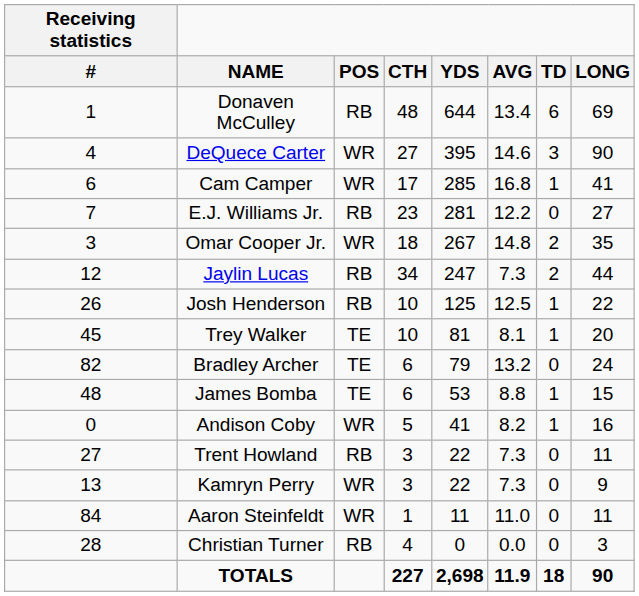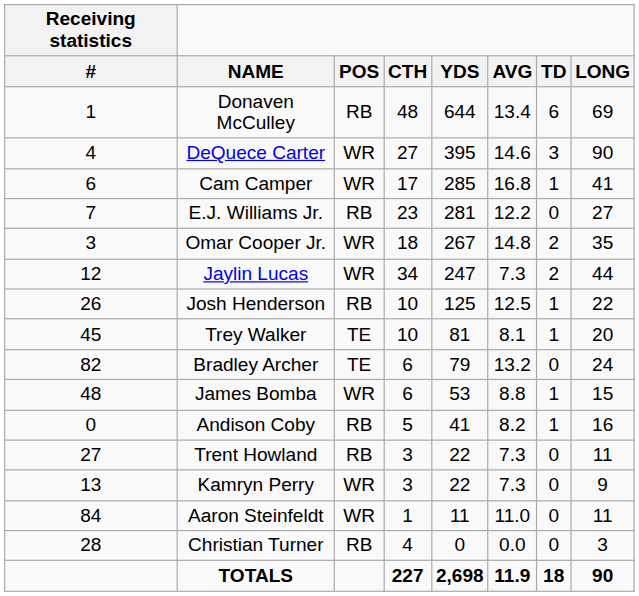(359, 273) RB -> (359, 273) WR
(359, 394) TE -> (359, 394) WR
(359, 424) WR -> (359, 424) RB
